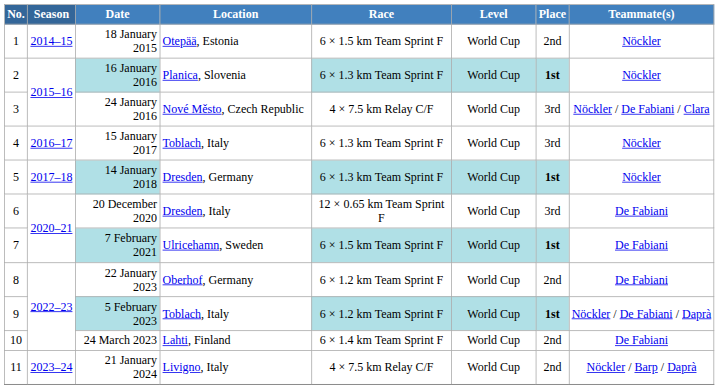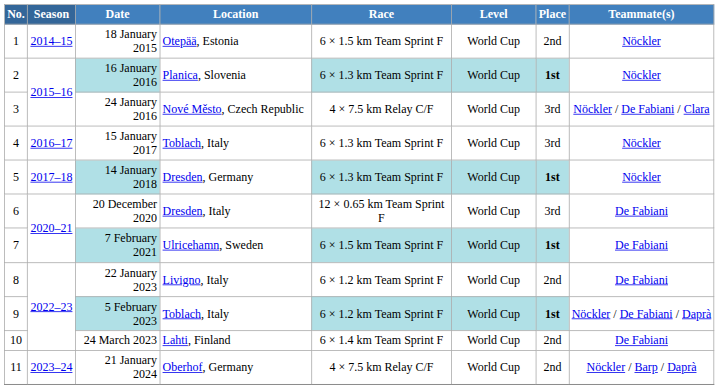(208, 279) Oberhof, Germany -> (196, 279) Livigno, Italy
(196, 367) Livigno, Italy -> (208, 367) Oberhof, Germany
